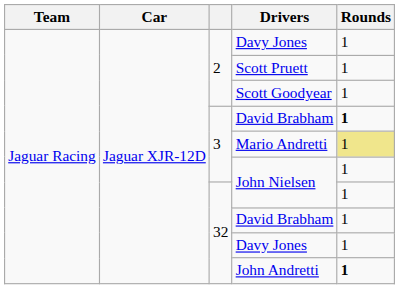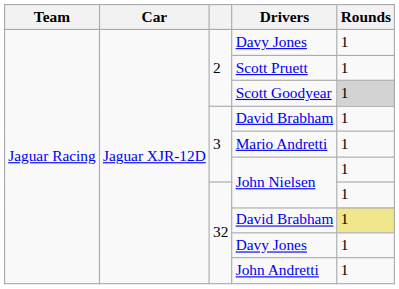(344, 92) no background -> (344, 92) lightgrey background
(344, 118) bold -> (344, 118) normal
(344, 143) khaki background -> (344, 143) no background
(344, 219) no background -> (344, 219) khaki background
(344, 270) bold -> (344, 270) normal
